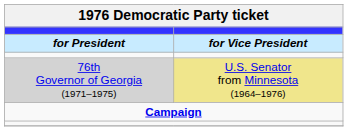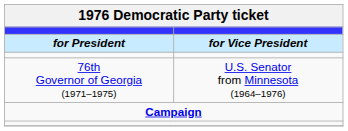(89, 80) lightgrey background -> (89, 80) no background
(258, 80) khaki background -> (258, 80) no background
